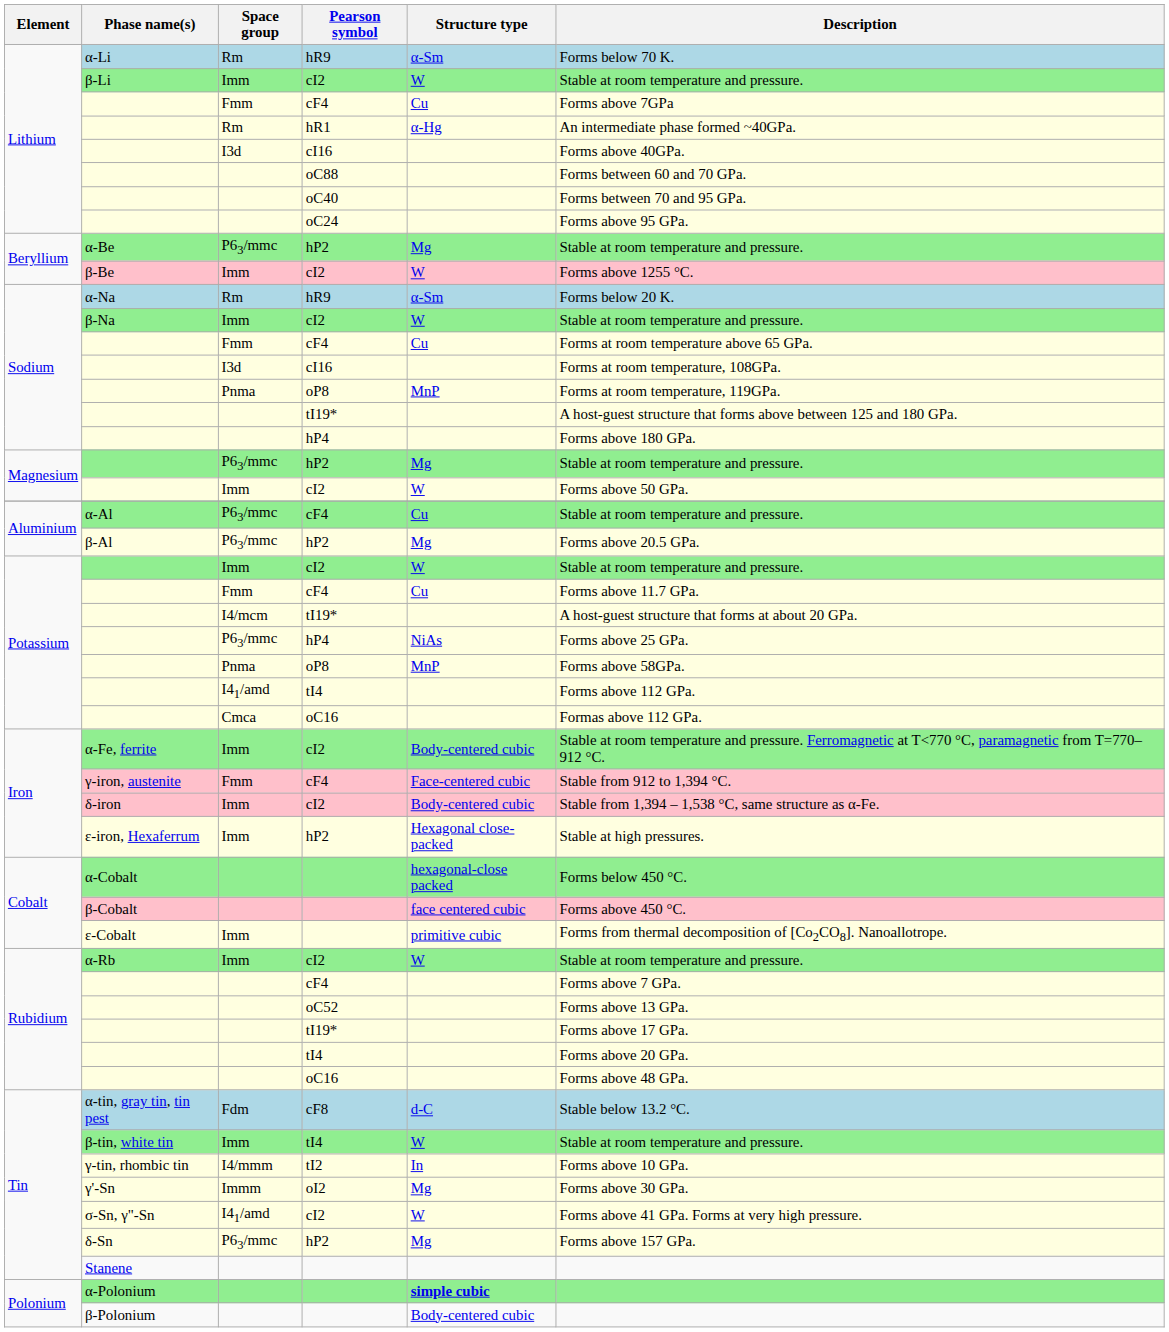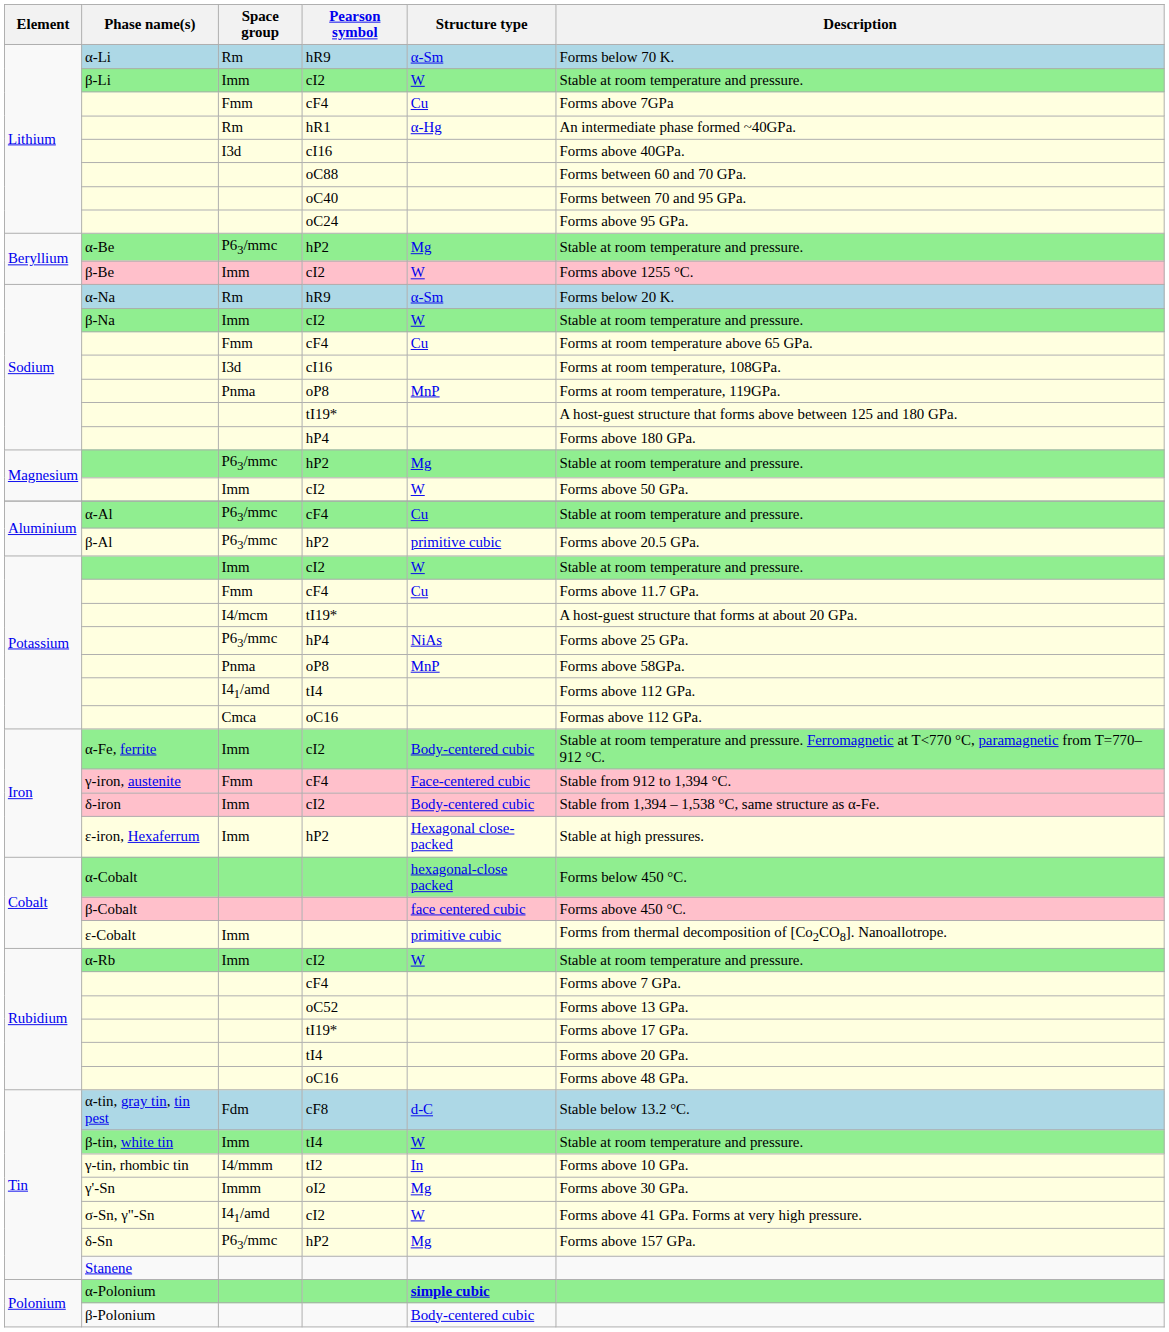(421, 542) Mg -> (456, 542) primitive cubic
